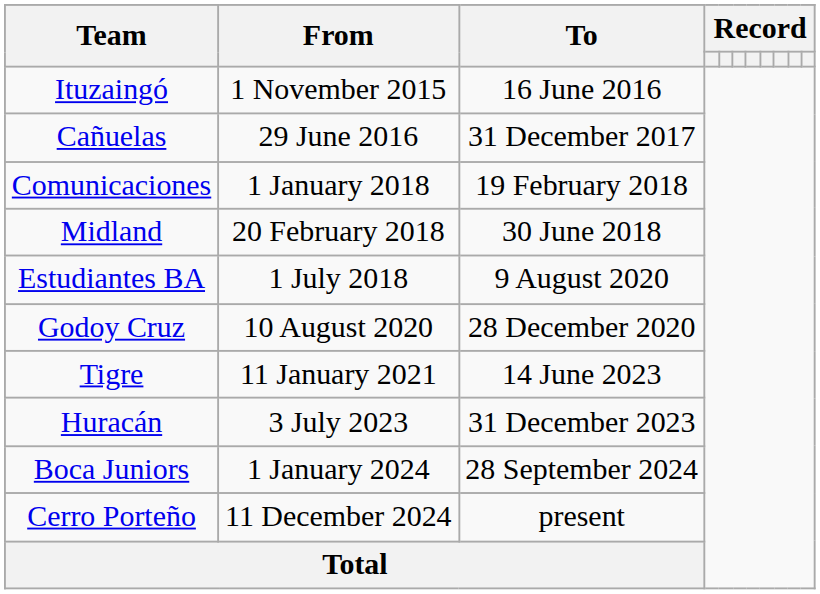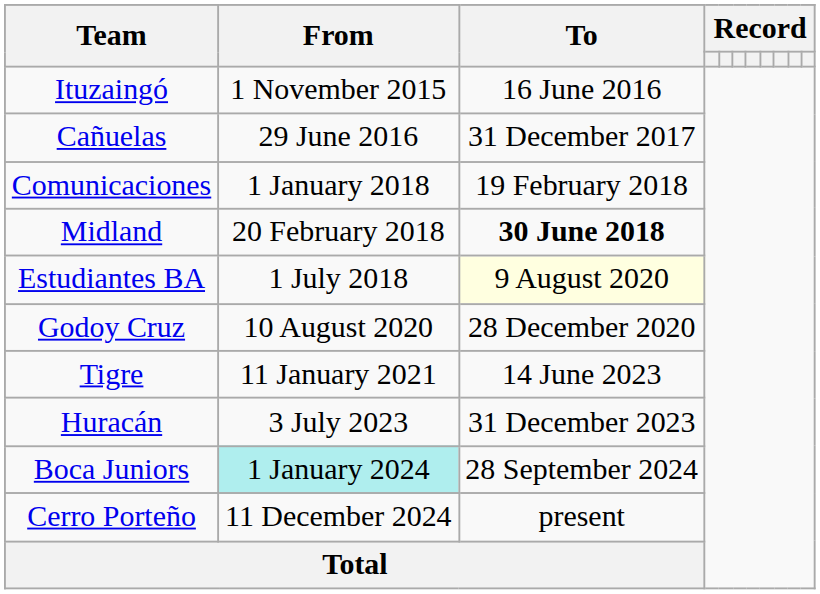(582, 231) normal -> (582, 231) bold
(582, 279) no background -> (582, 279) lightyellow background
(338, 469) no background -> (338, 469) paleturquoise background
